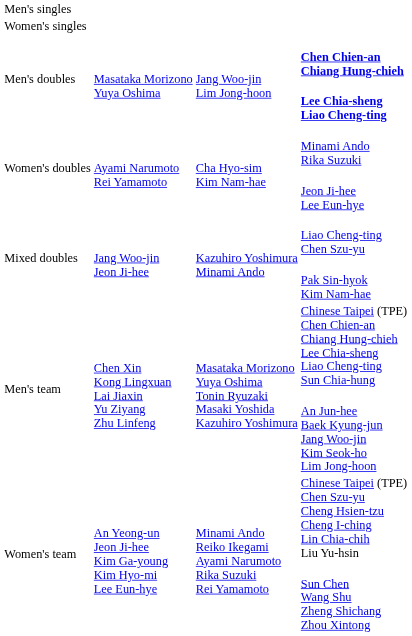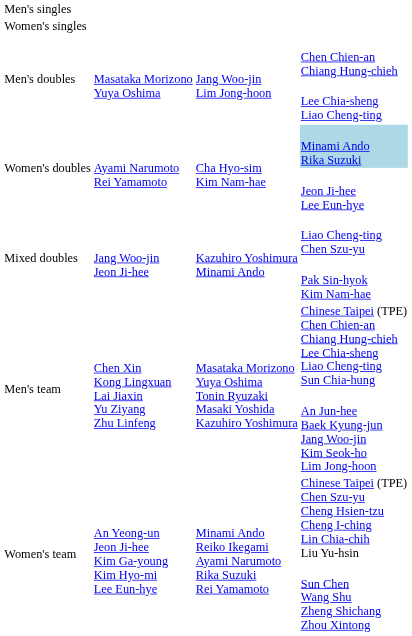(352, 64) bold -> (349, 64) normal
(344, 108) bold -> (341, 108) normal
(335, 153) no background -> (335, 153) lightblue background
